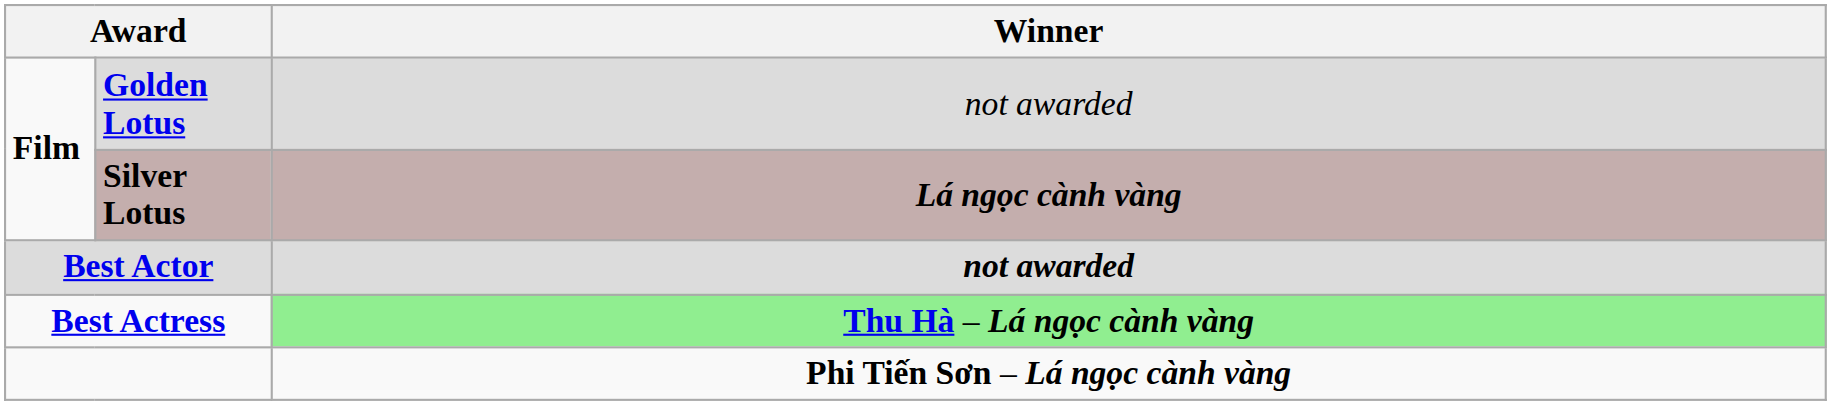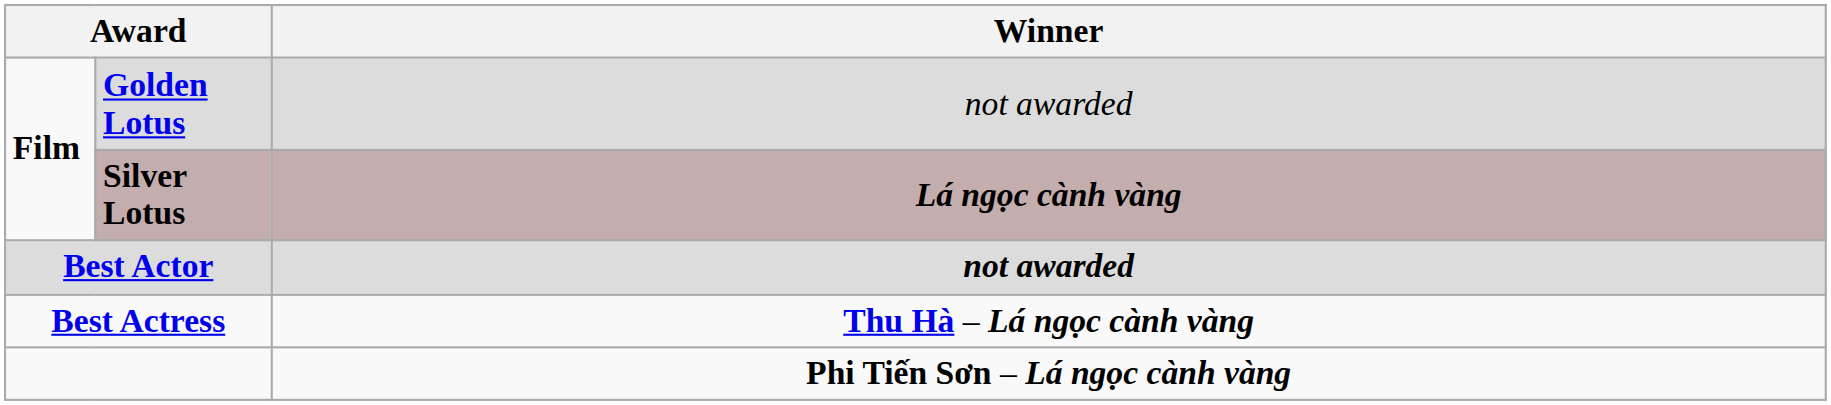(1049, 319) lightgreen background -> (1049, 319) no background
